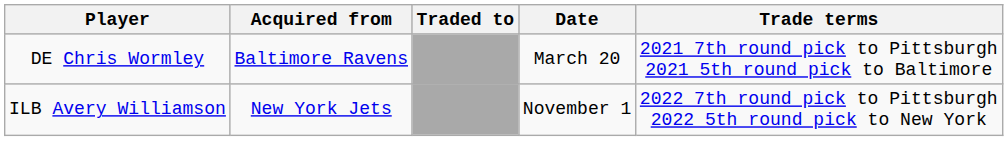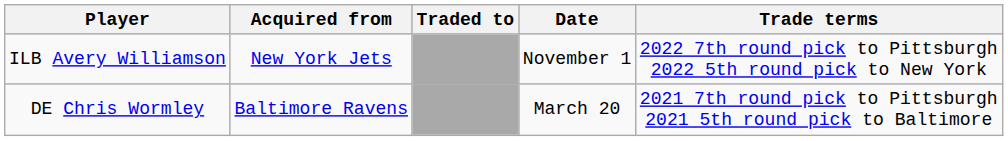rows swapped: (117, 59) <-> (117, 110)
